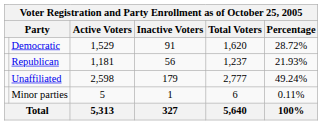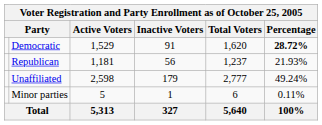(291, 45) normal -> (291, 45) bold
